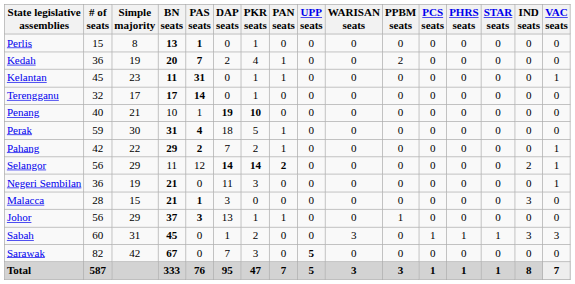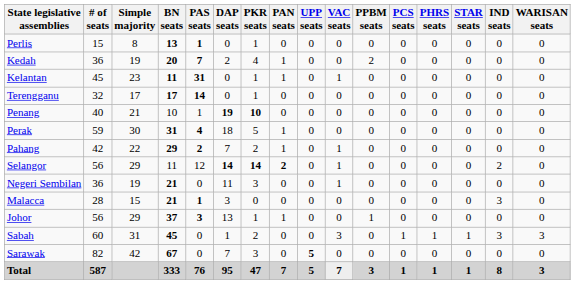columns swapped: (354, 19) <-> (557, 19)
